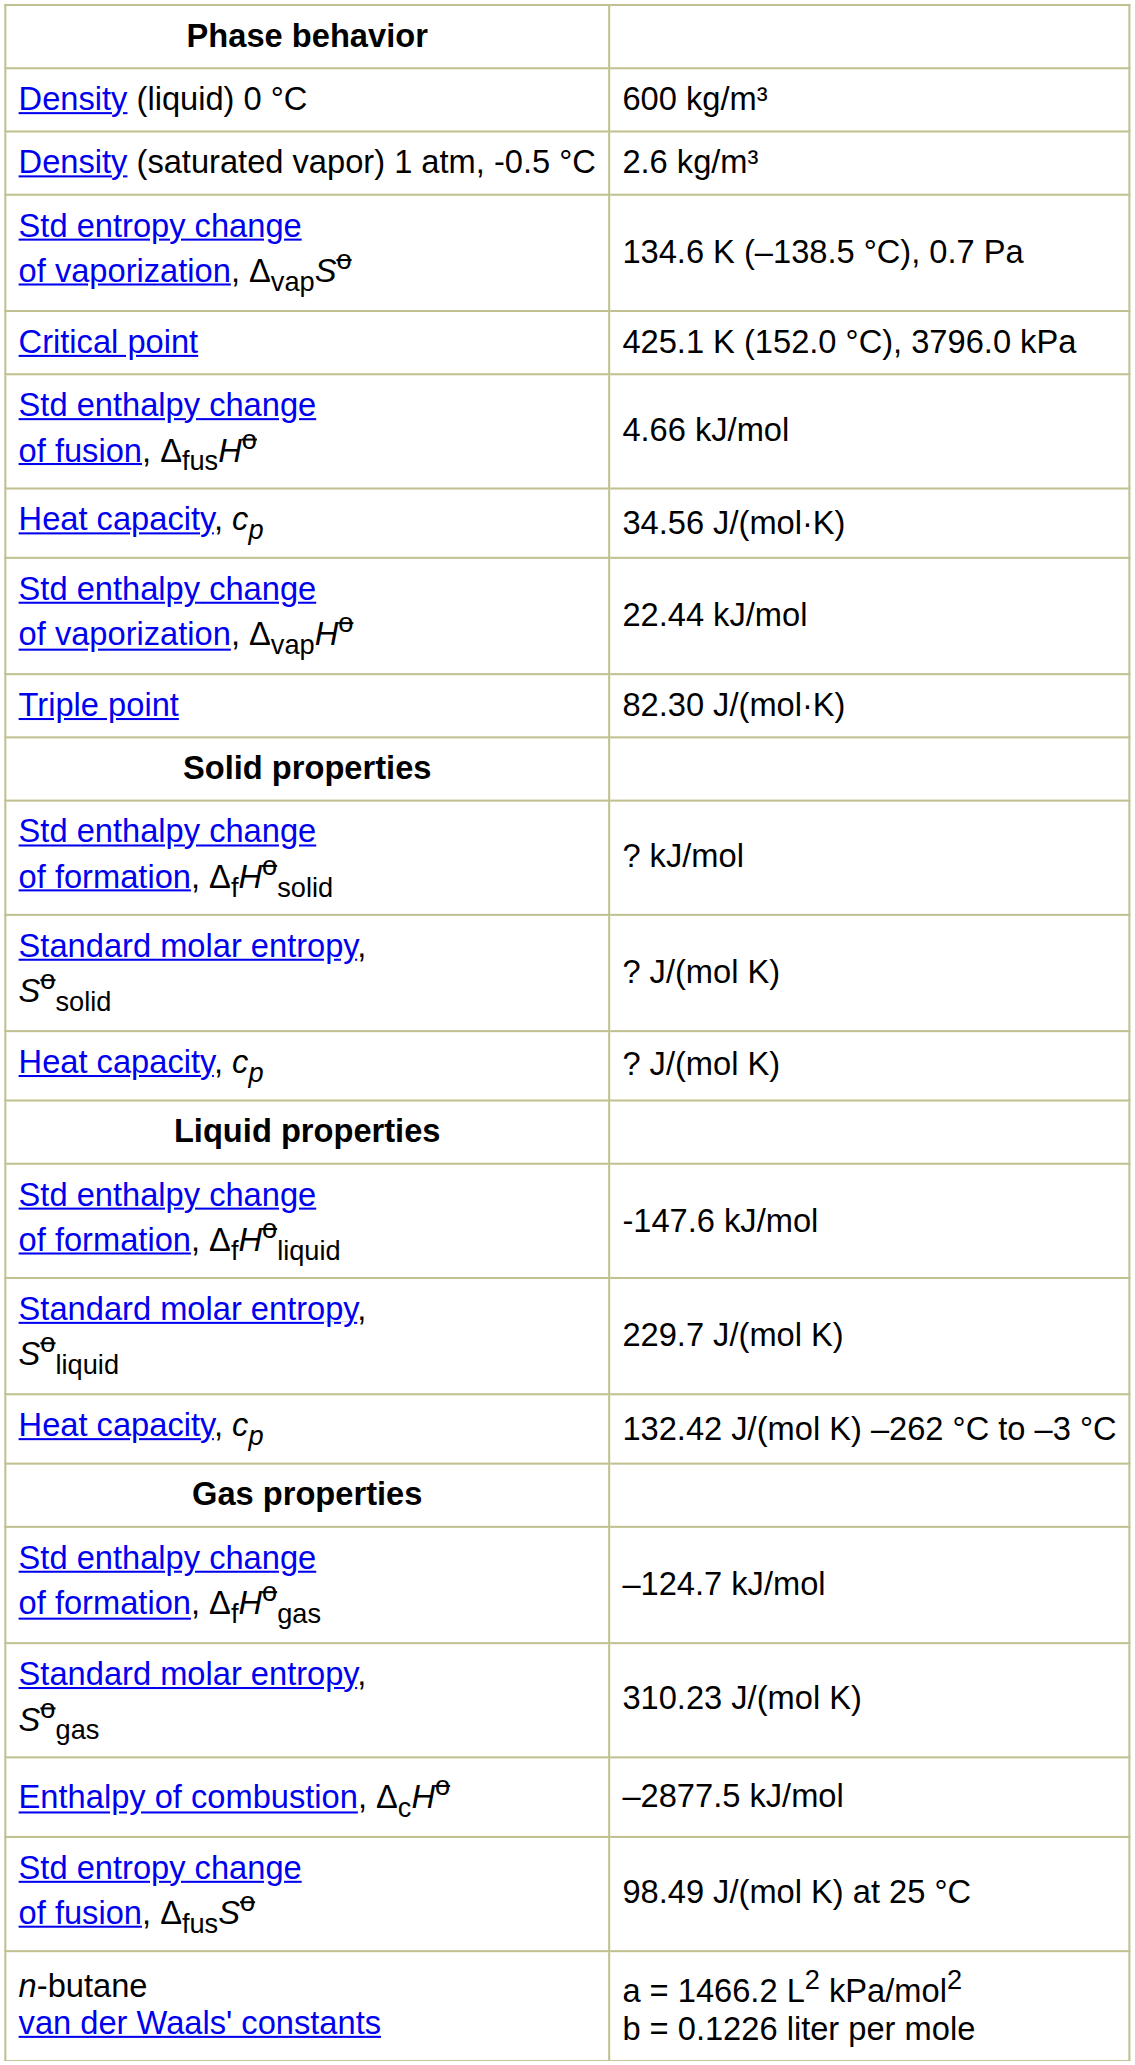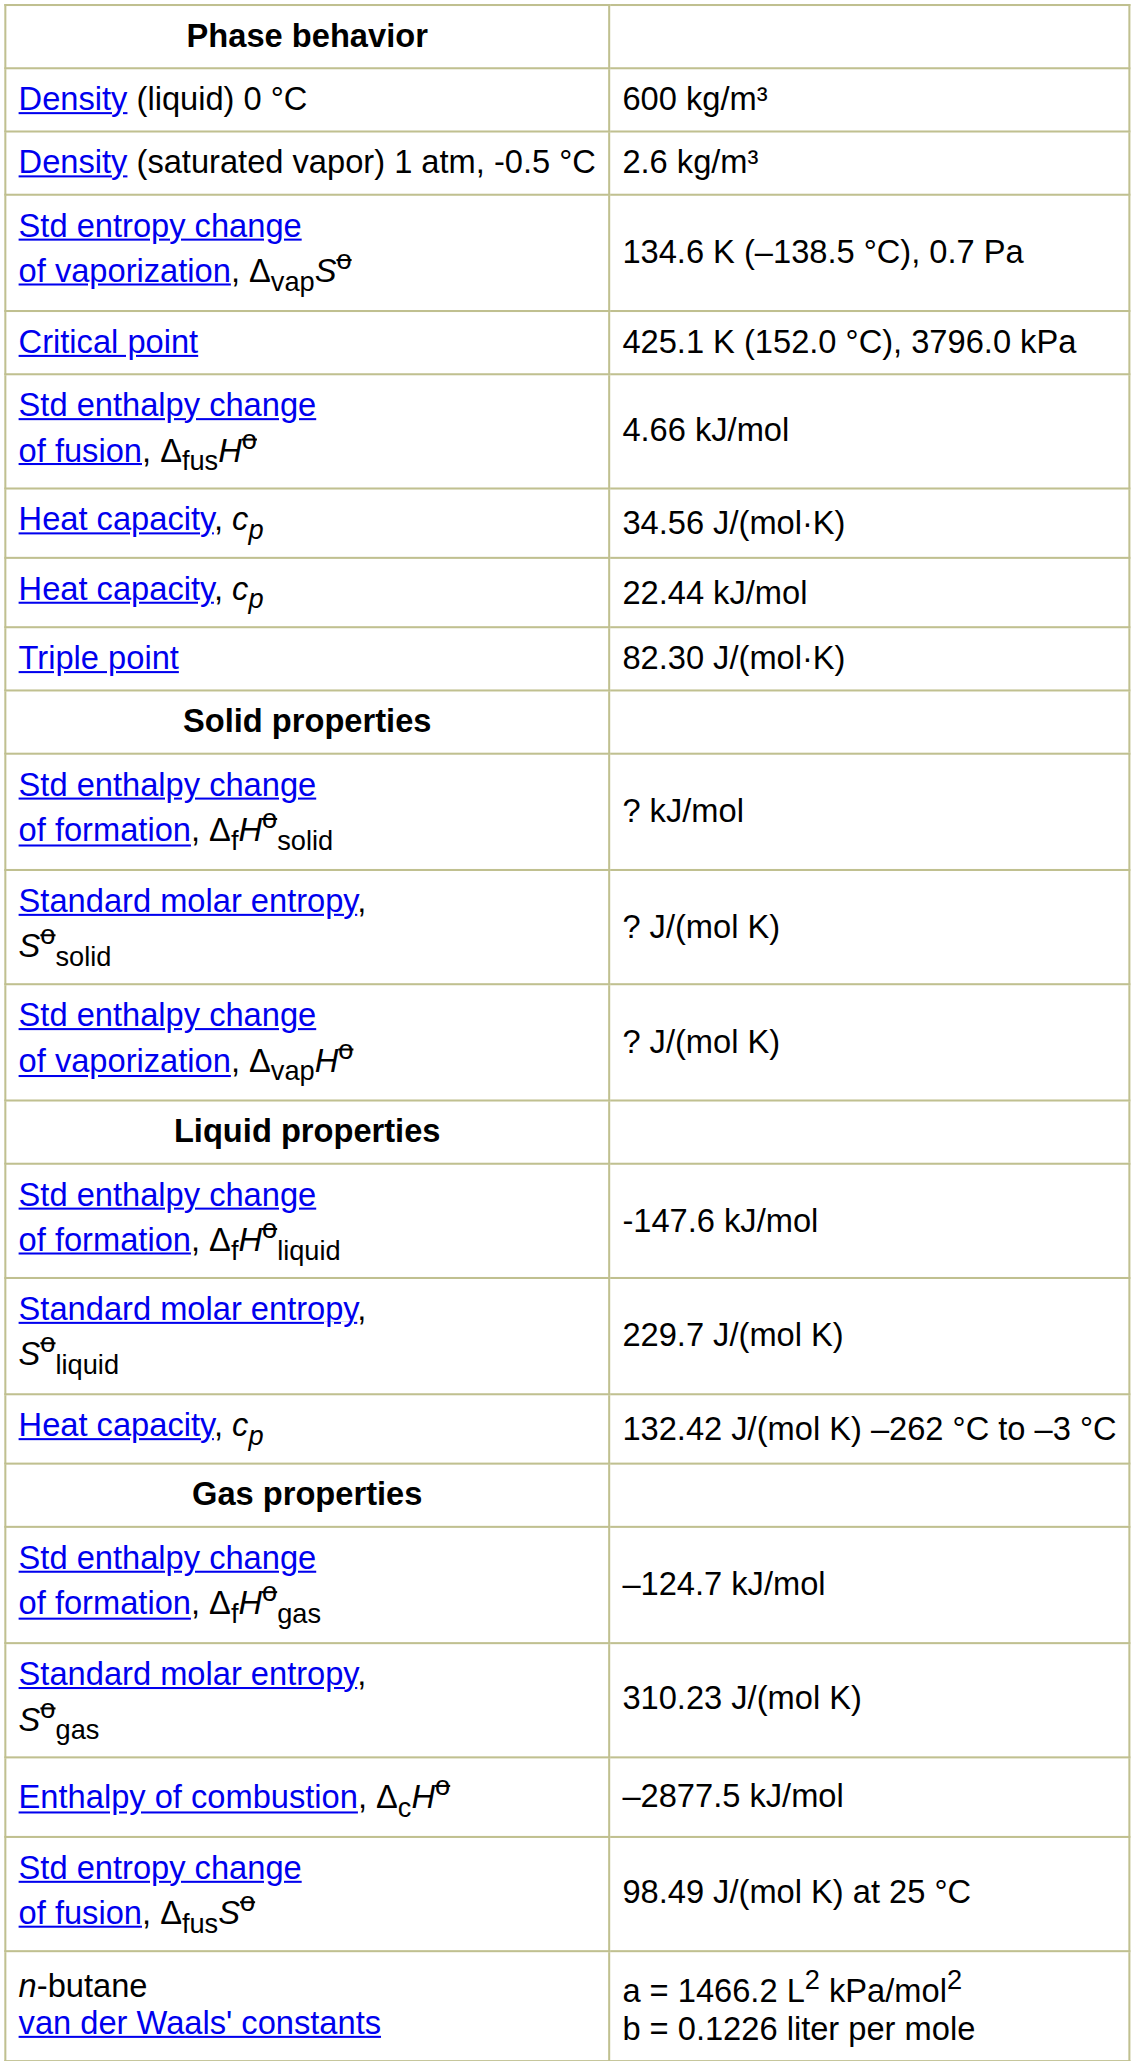(186, 616) Std enthalpy change of vaporization, ΔvapHo -> (141, 593) Heat capacity, cp
(141, 1066) Heat capacity, cp -> (186, 1043) Std enthalpy change of vaporization, ΔvapHo
